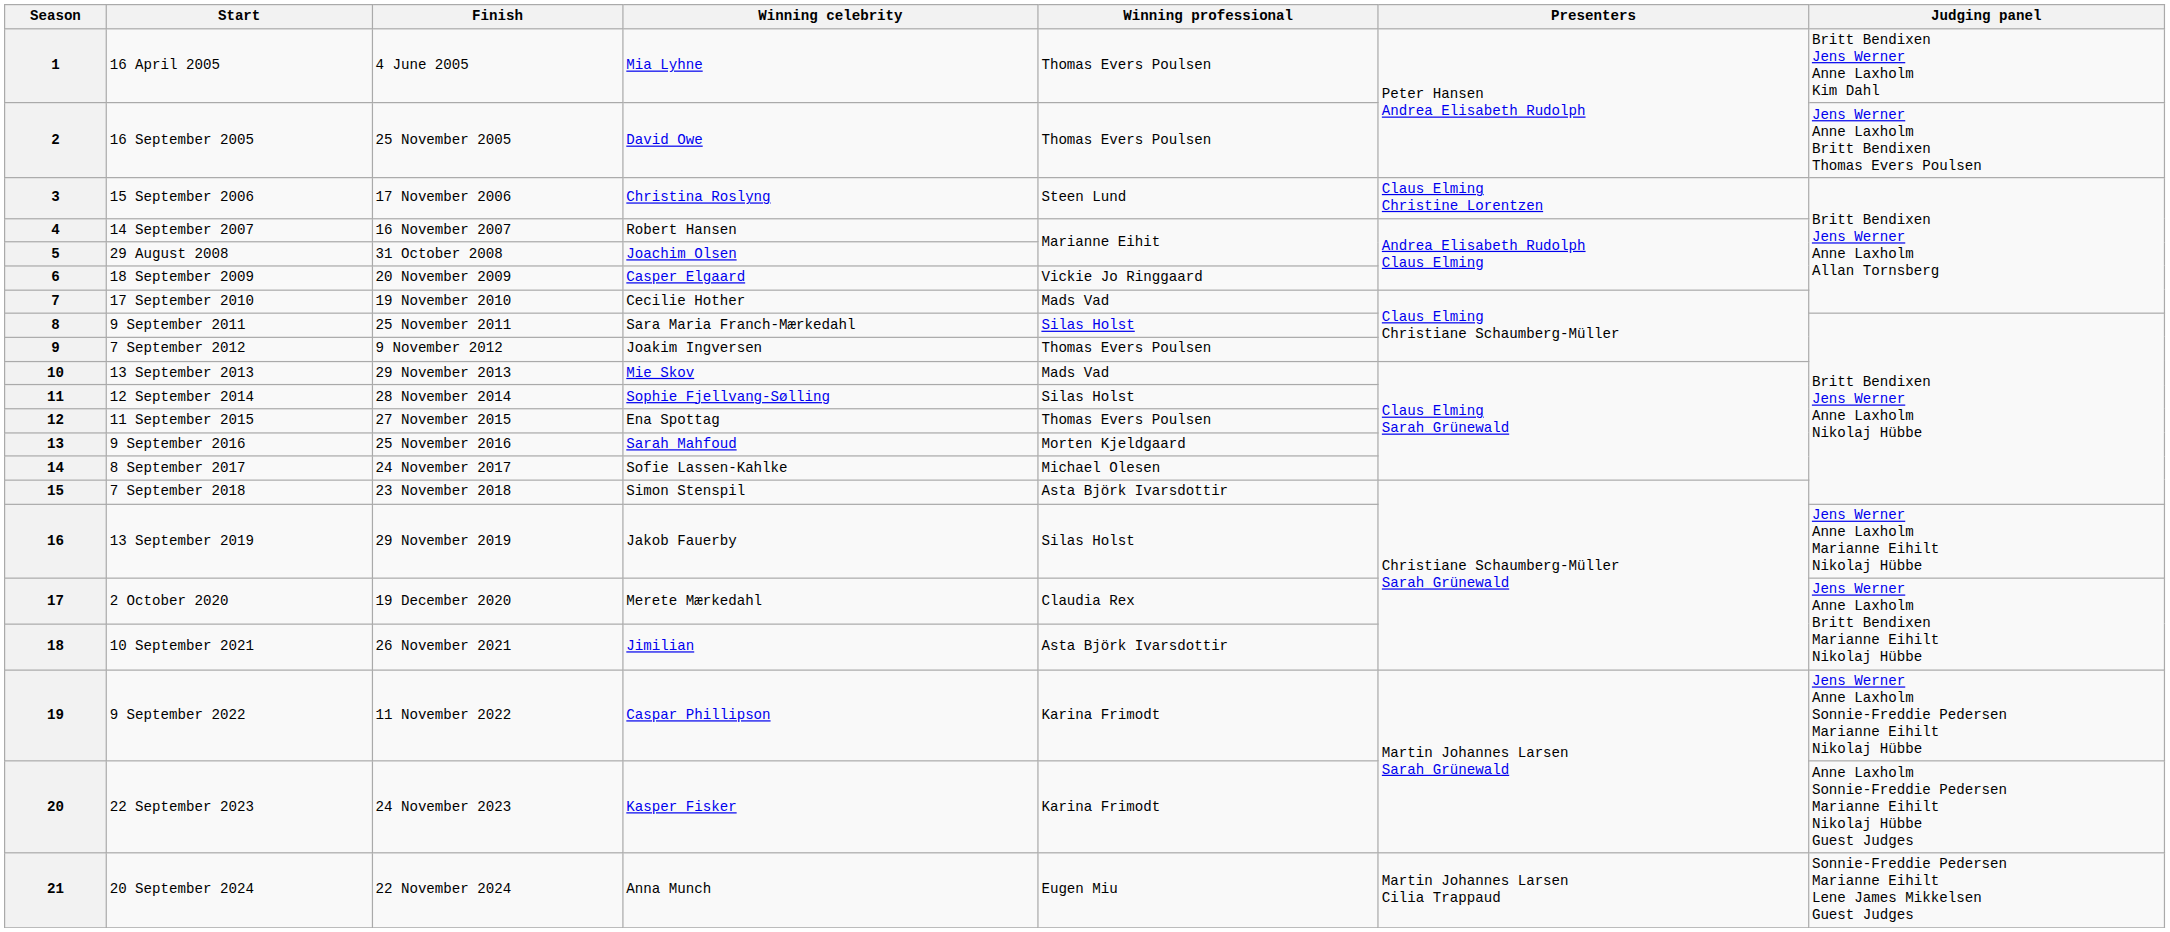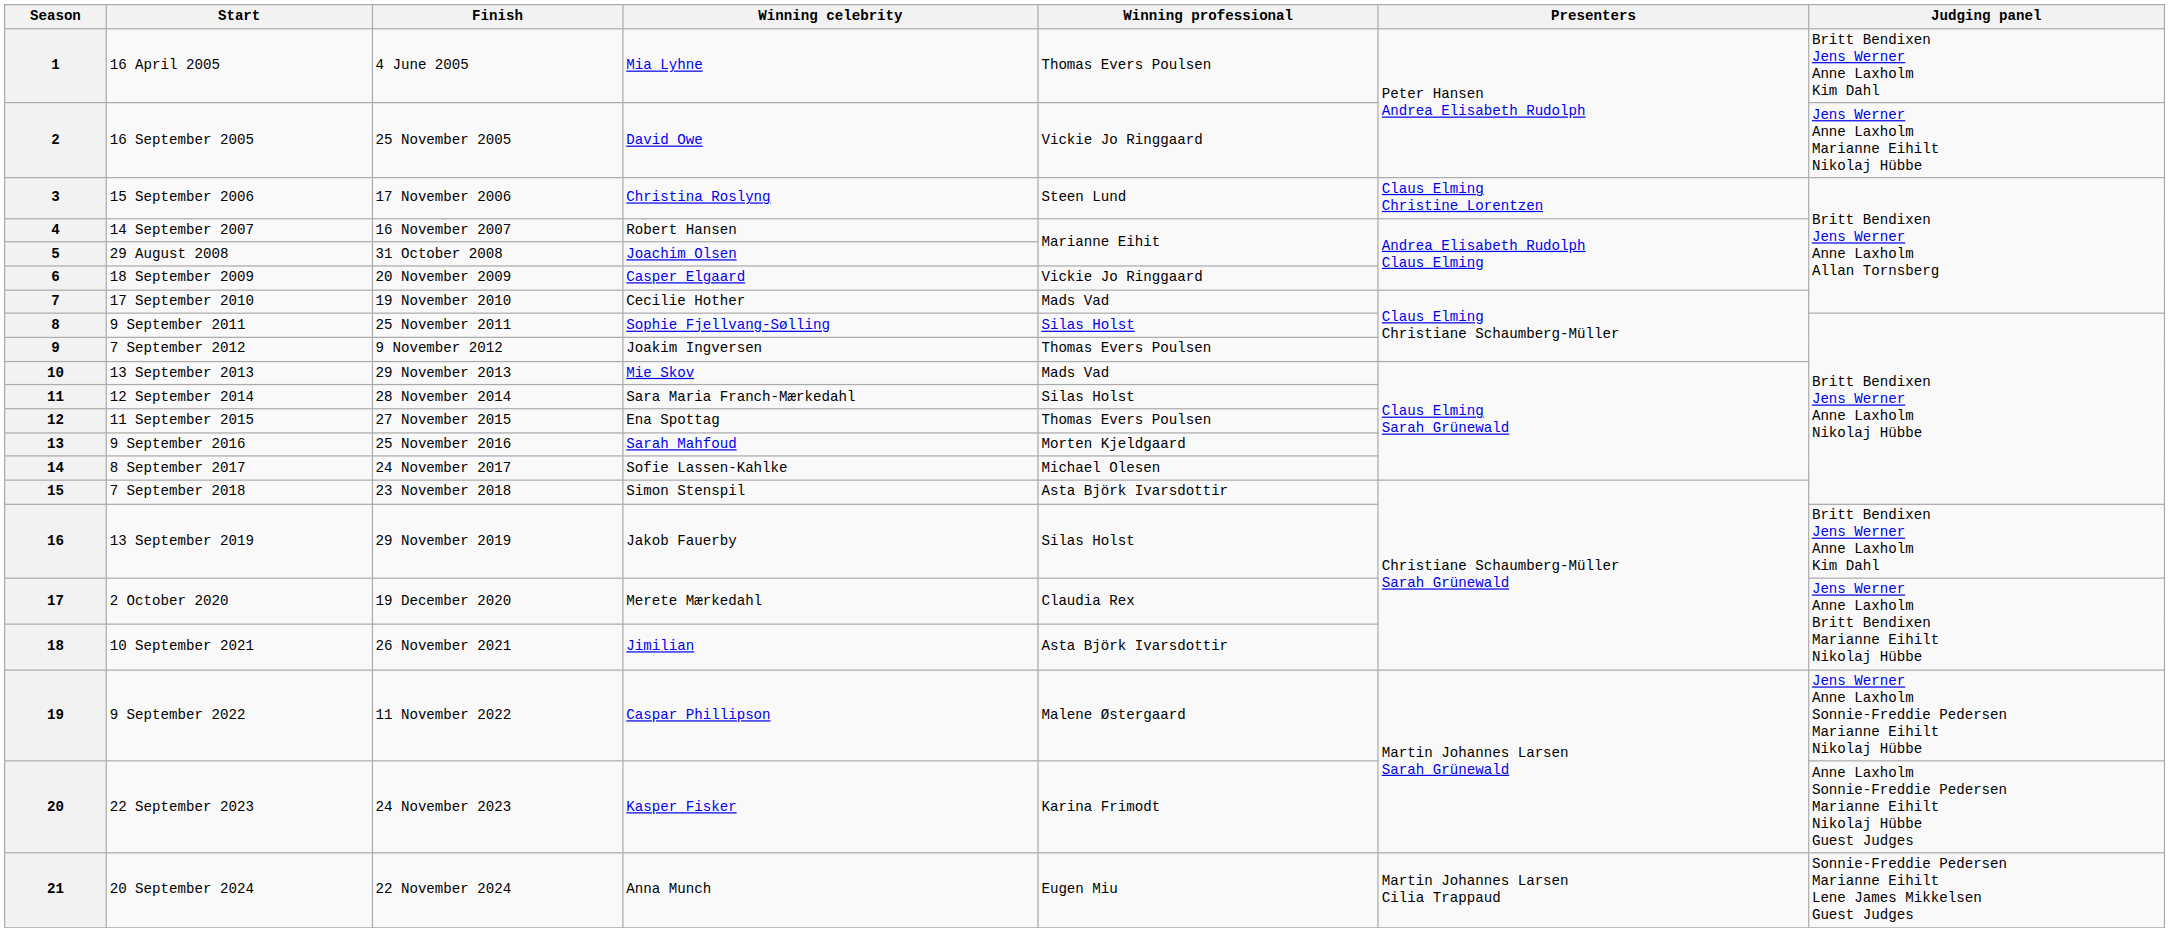(1126, 140) Thomas Evers Poulsen -> (1122, 140) Vickie Jo Ringgaard
(1897, 140) Jens Werner Anne Laxholm Britt Bendixen Thomas Evers Poulsen -> (1876, 140) Jens Werner Anne Laxholm Marianne Eihilt Nikolaj Hübbe
(741, 325) Sara Maria Franch-Mærkedahl -> (728, 325) Sophie Fjellvang-Sølling
(728, 396) Sophie Fjellvang-Sølling -> (741, 396) Sara Maria Franch-Mærkedahl
(1876, 541) Jens Werner Anne Laxholm Marianne Eihilt Nikolaj Hübbe -> (1871, 541) Britt Bendixen Jens Werner Anne Laxholm Kim Dahl
(1101, 715) Karina Frimodt -> (1114, 715) Malene Østergaard
